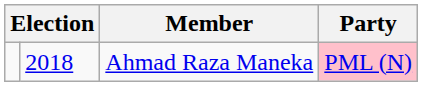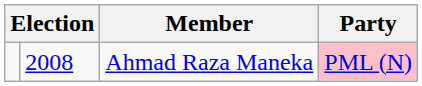(49, 61) 2018 -> (49, 61) 2008
